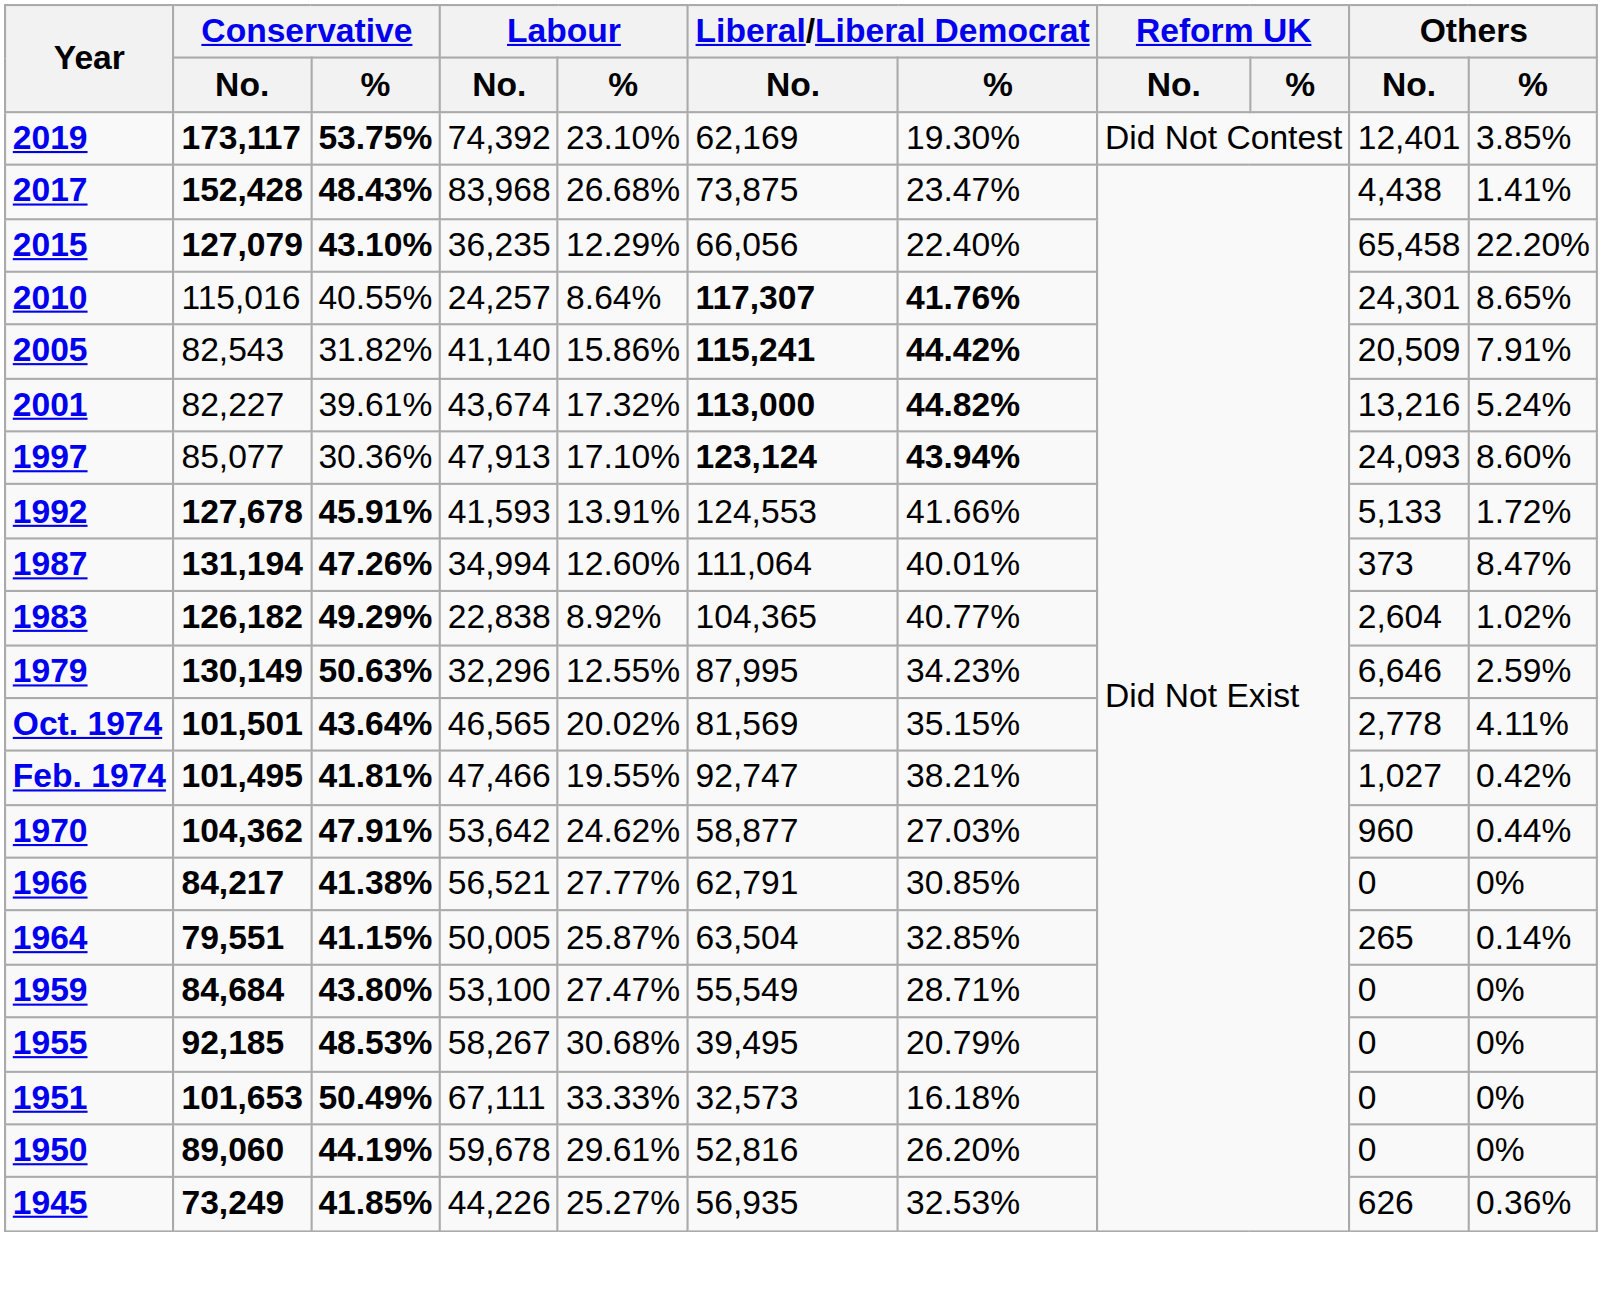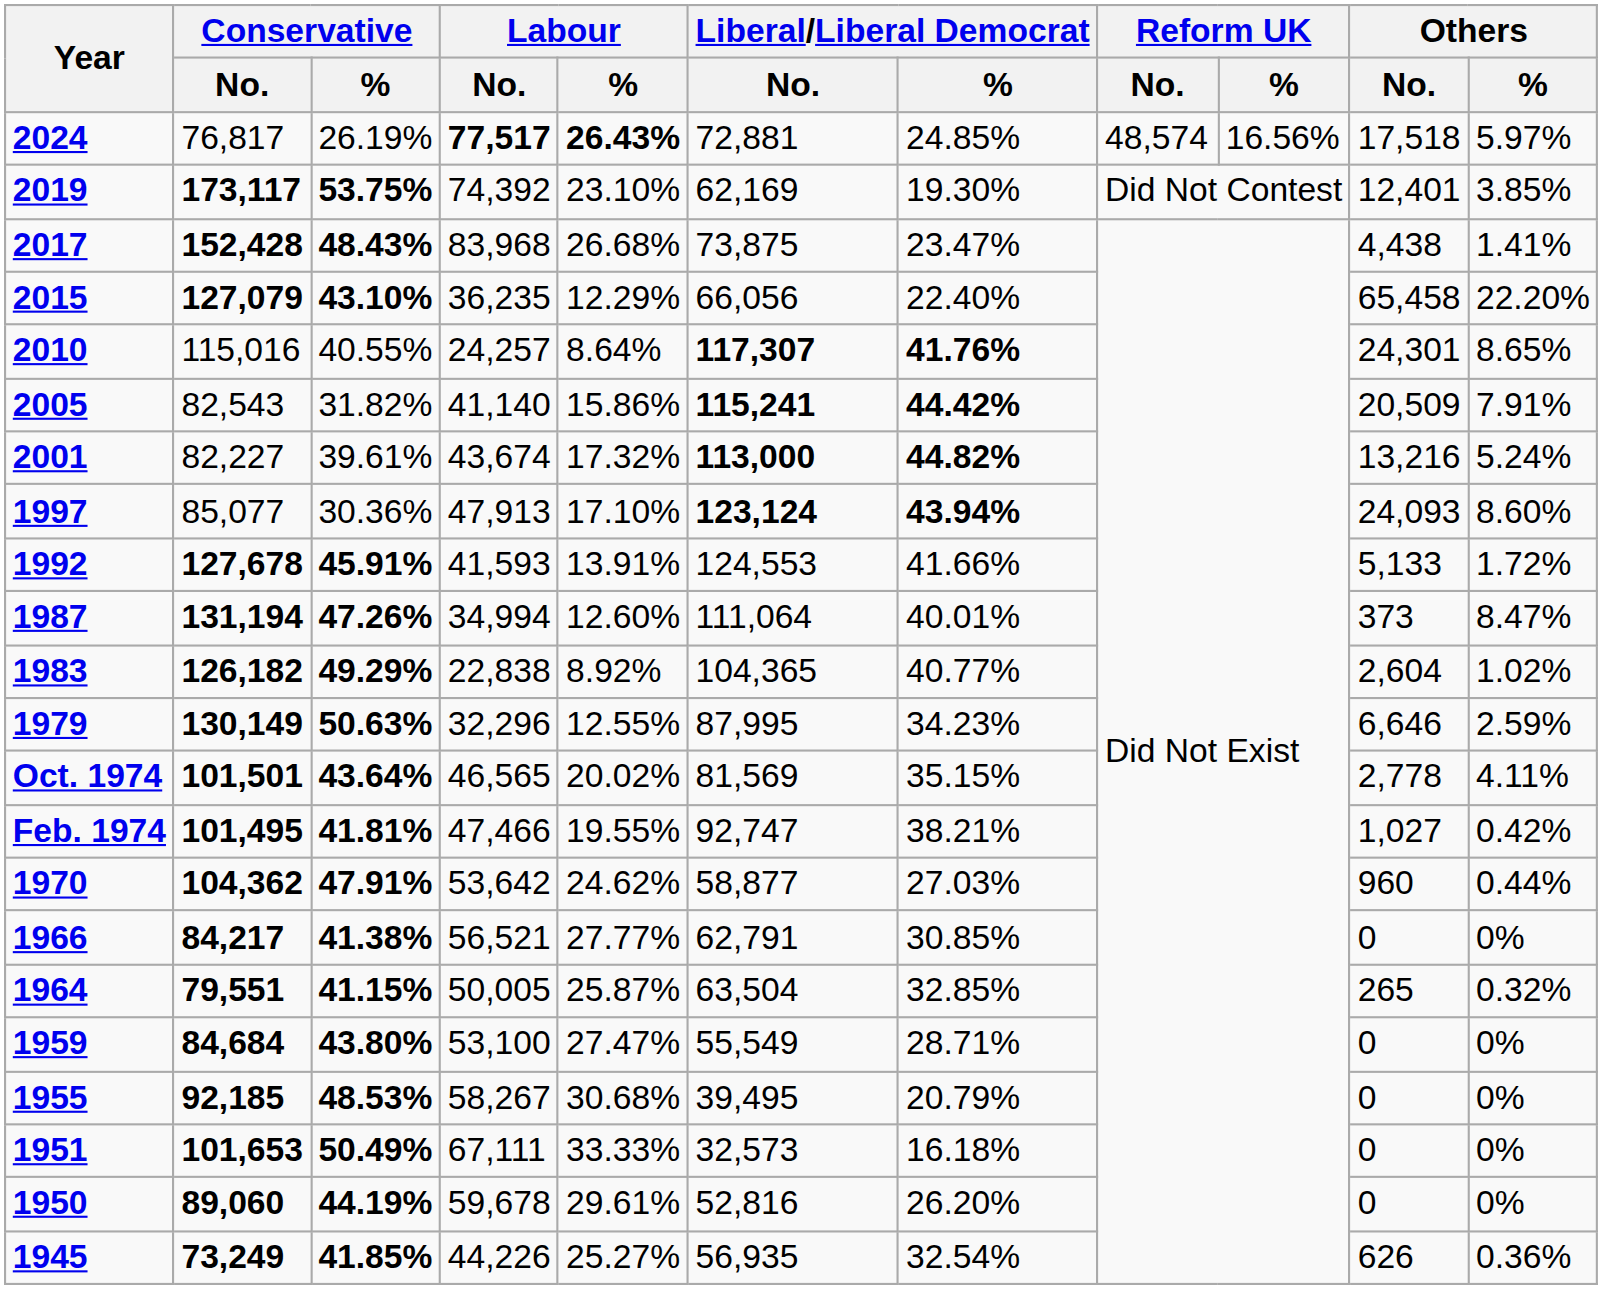+ row: (50, 137)
(1524, 937) 0.14% -> (1524, 990) 0.32%
(963, 1203) 32.53% -> (963, 1256) 32.54%
